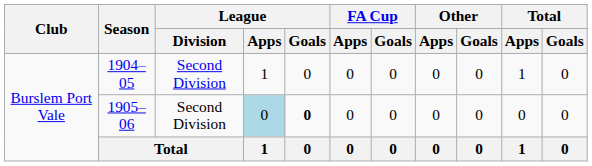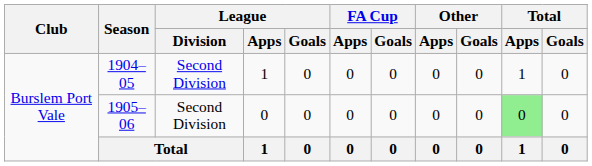(264, 115) lightblue background -> (264, 115) no background
(307, 115) bold -> (307, 115) normal
(522, 115) no background -> (522, 115) lightgreen background
